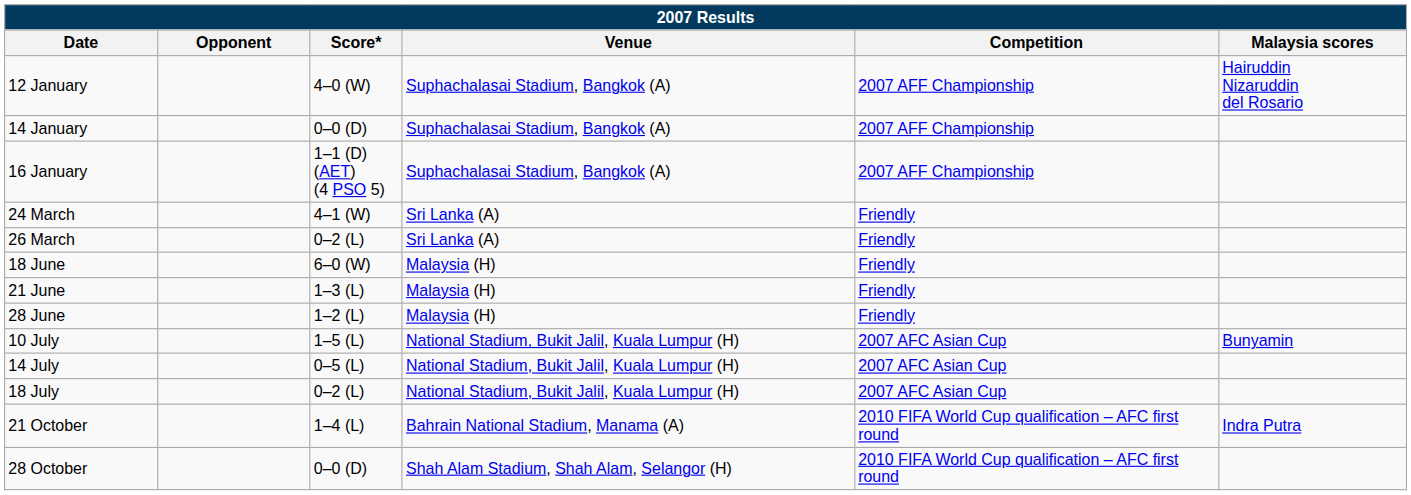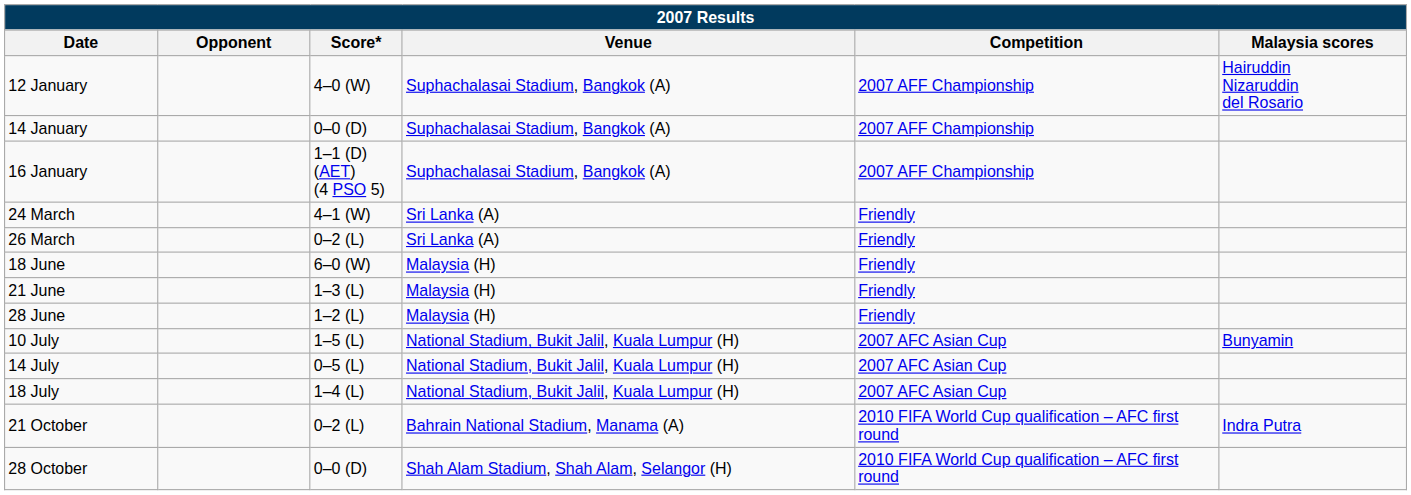(339, 392) 0–2 (L) -> (339, 392) 1–4 (L)
(339, 426) 1–4 (L) -> (339, 426) 0–2 (L)
